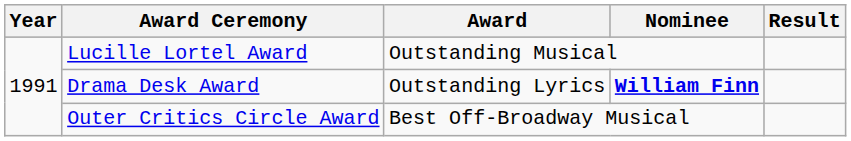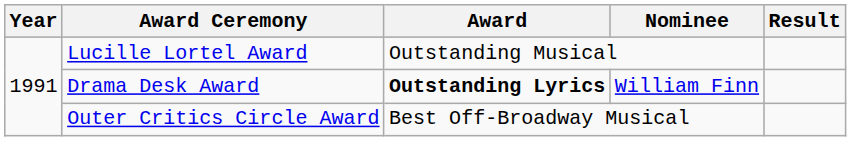(497, 86) normal -> (497, 86) bold
(687, 86) bold -> (687, 86) normal
